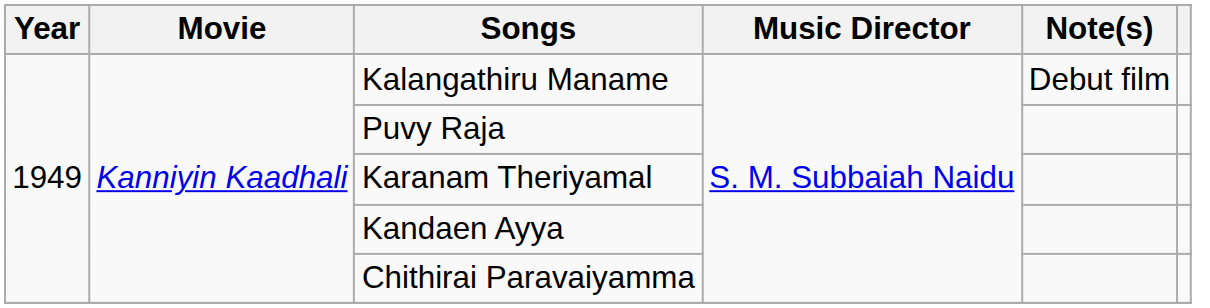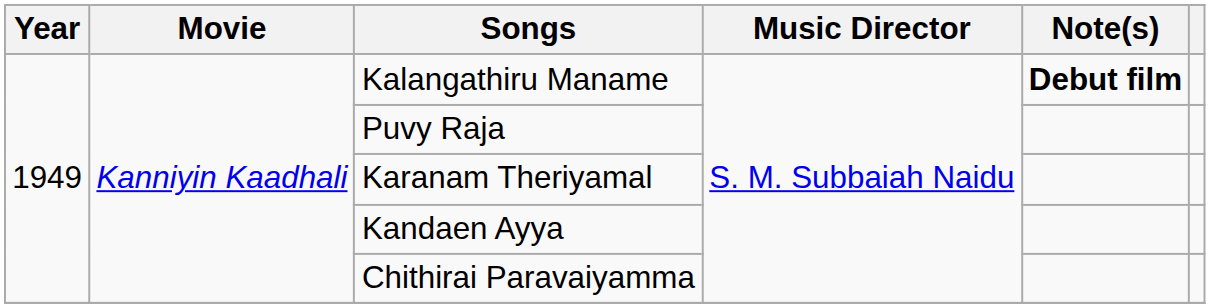(1099, 79) normal -> (1105, 79) bold
